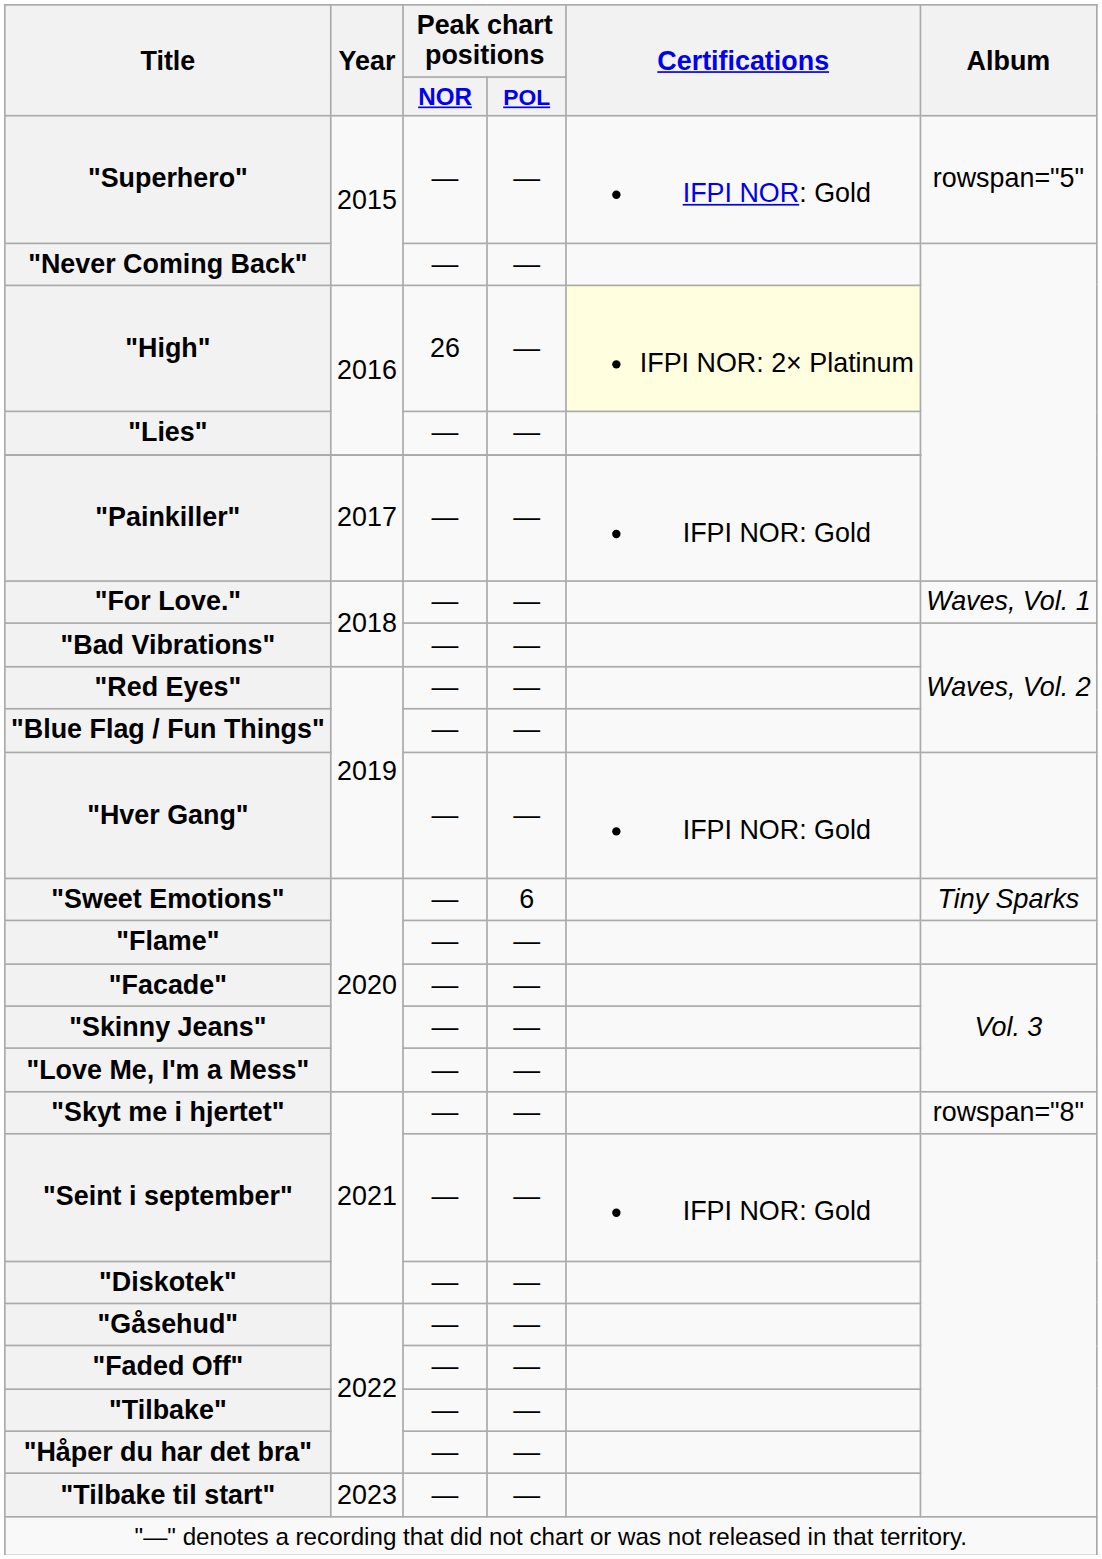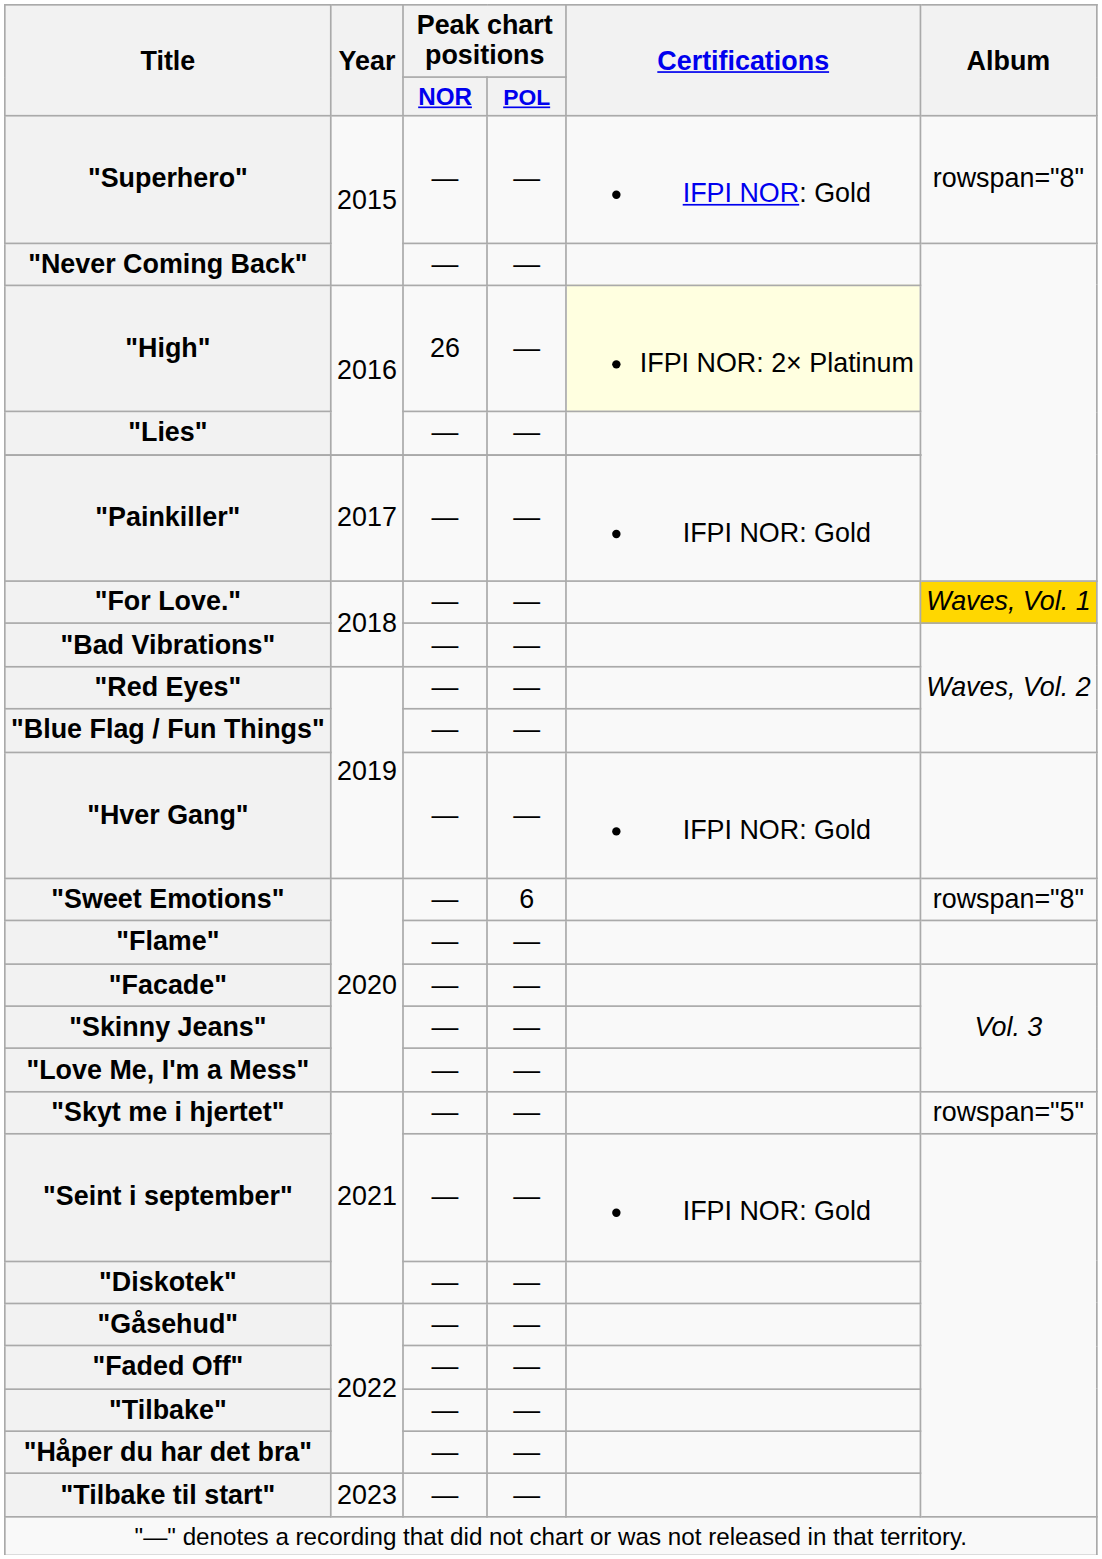(1008, 178) rowspan="5" -> (1008, 178) rowspan="8"
(1008, 602) no background -> (1008, 602) gold background
(1008, 899) Tiny Sparks -> (1008, 899) rowspan="8"
(1008, 1112) rowspan="8" -> (1008, 1112) rowspan="5"
